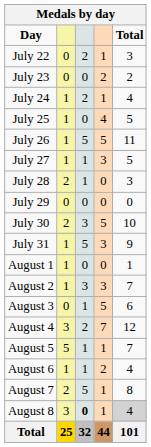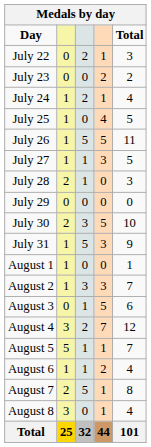(85, 411) bold -> (85, 411) normal
(130, 411) lightgrey background -> (130, 411) no background
